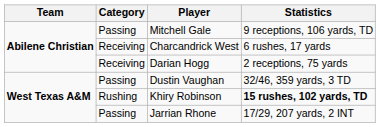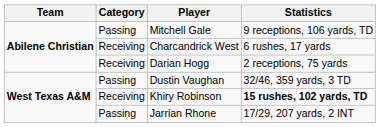(118, 97) Rushing -> (122, 97) Receiving
